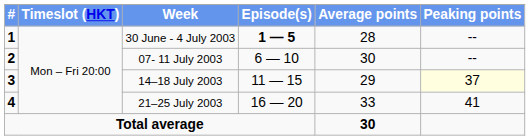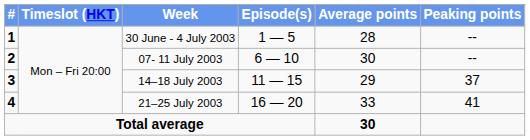(277, 37) bold -> (277, 37) normal
(472, 80) lightyellow background -> (472, 80) no background
